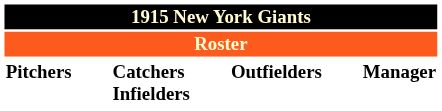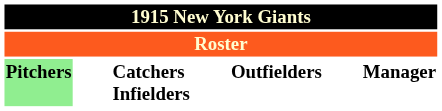(39, 71) no background -> (39, 71) lightgreen background
